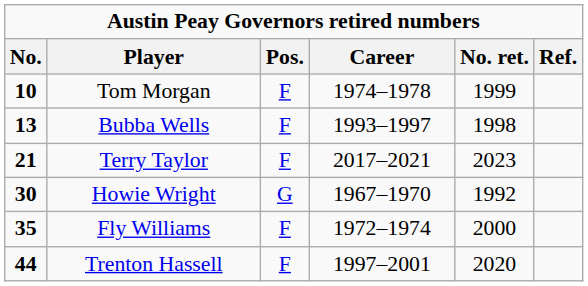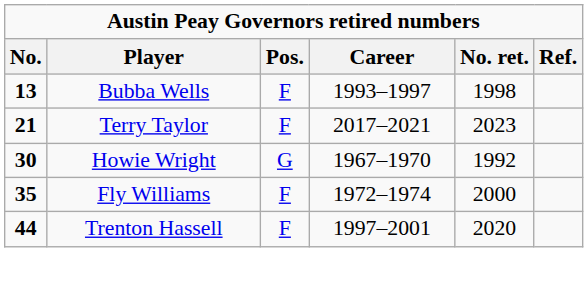- row: (154, 90)
